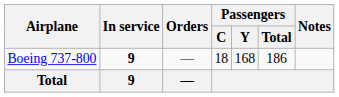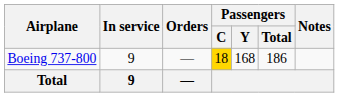(131, 59) bold -> (131, 59) normal
(221, 59) no background -> (221, 59) gold background
